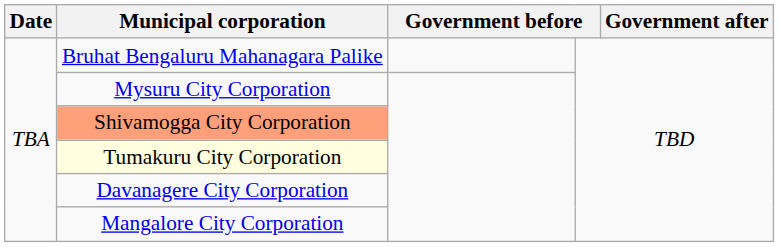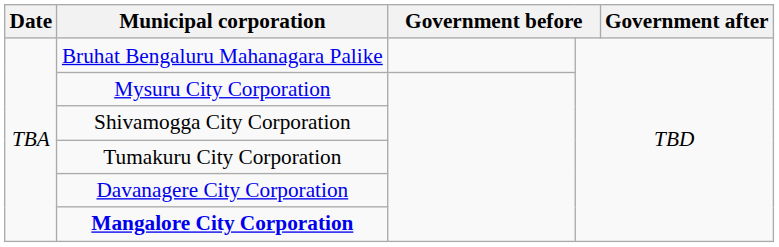(222, 122) lightsalmon background -> (222, 122) no background
(222, 156) lightyellow background -> (222, 156) no background
(222, 223) normal -> (222, 223) bold
